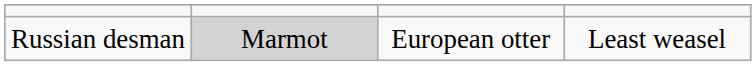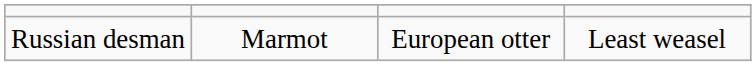(284, 38) lightgrey background -> (284, 38) no background
